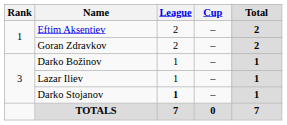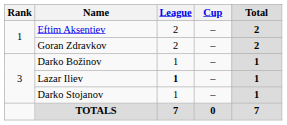(176, 78) normal -> (176, 78) bold
(176, 95) bold -> (176, 95) normal
